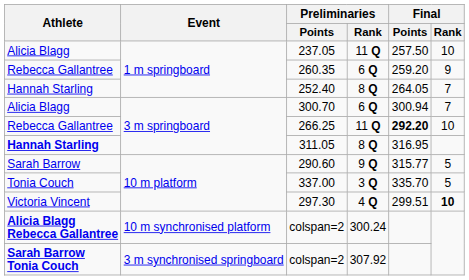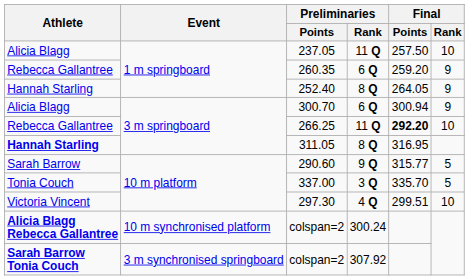(448, 89) 7 -> (448, 89) 9
(448, 108) 7 -> (448, 108) 9
(448, 202) bold -> (448, 202) normal
